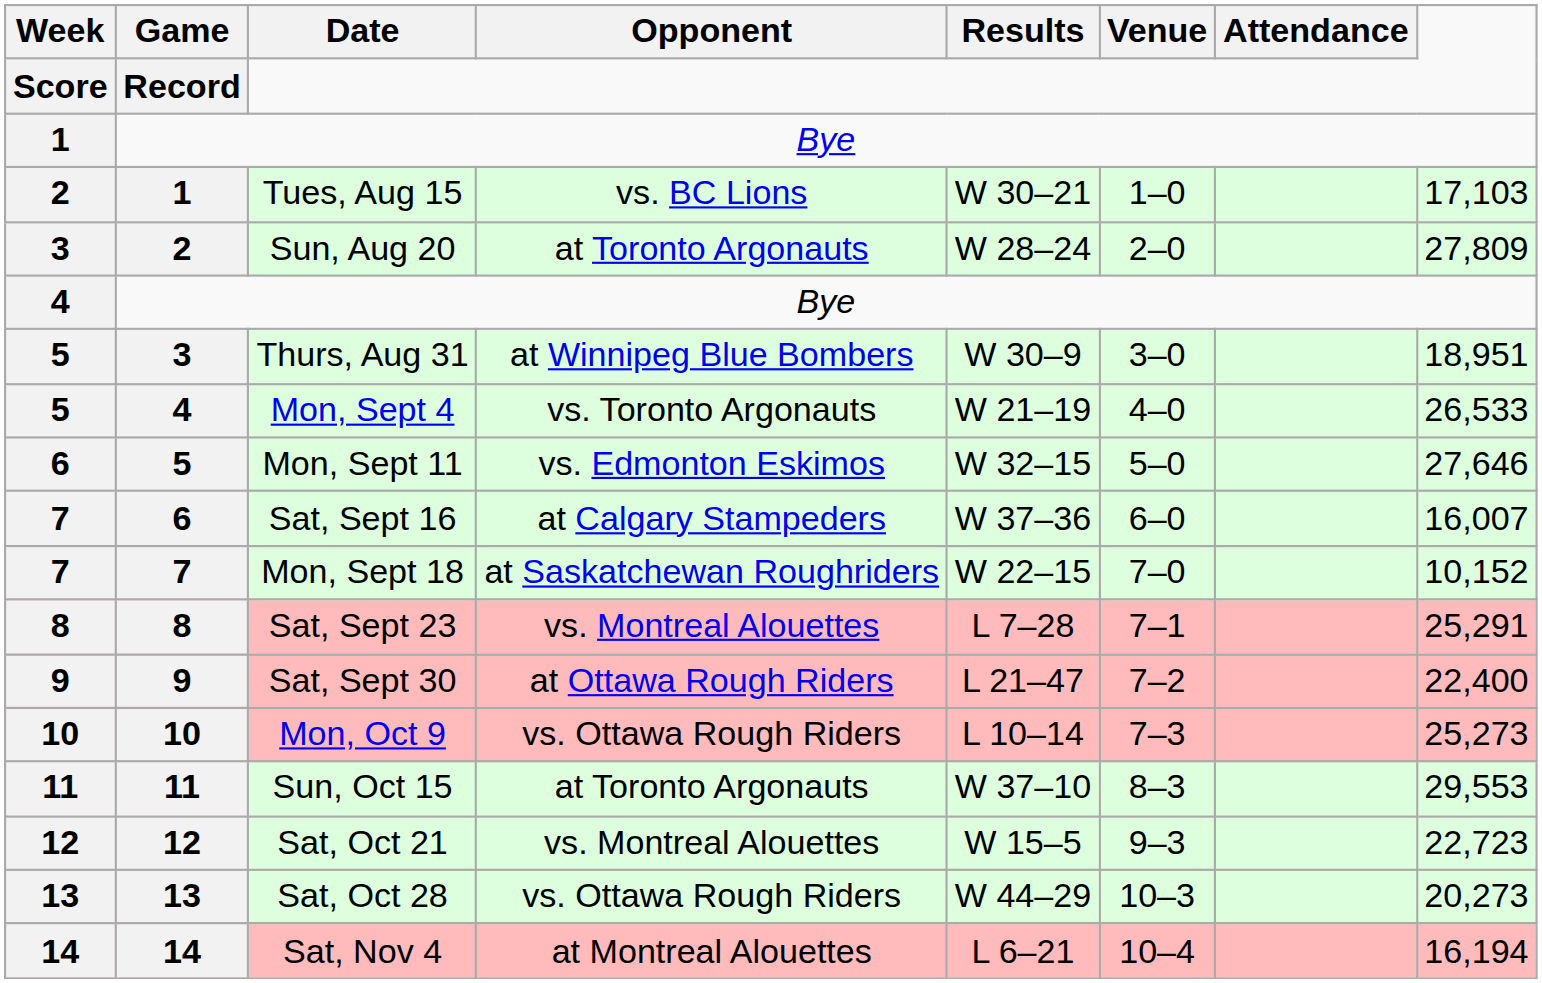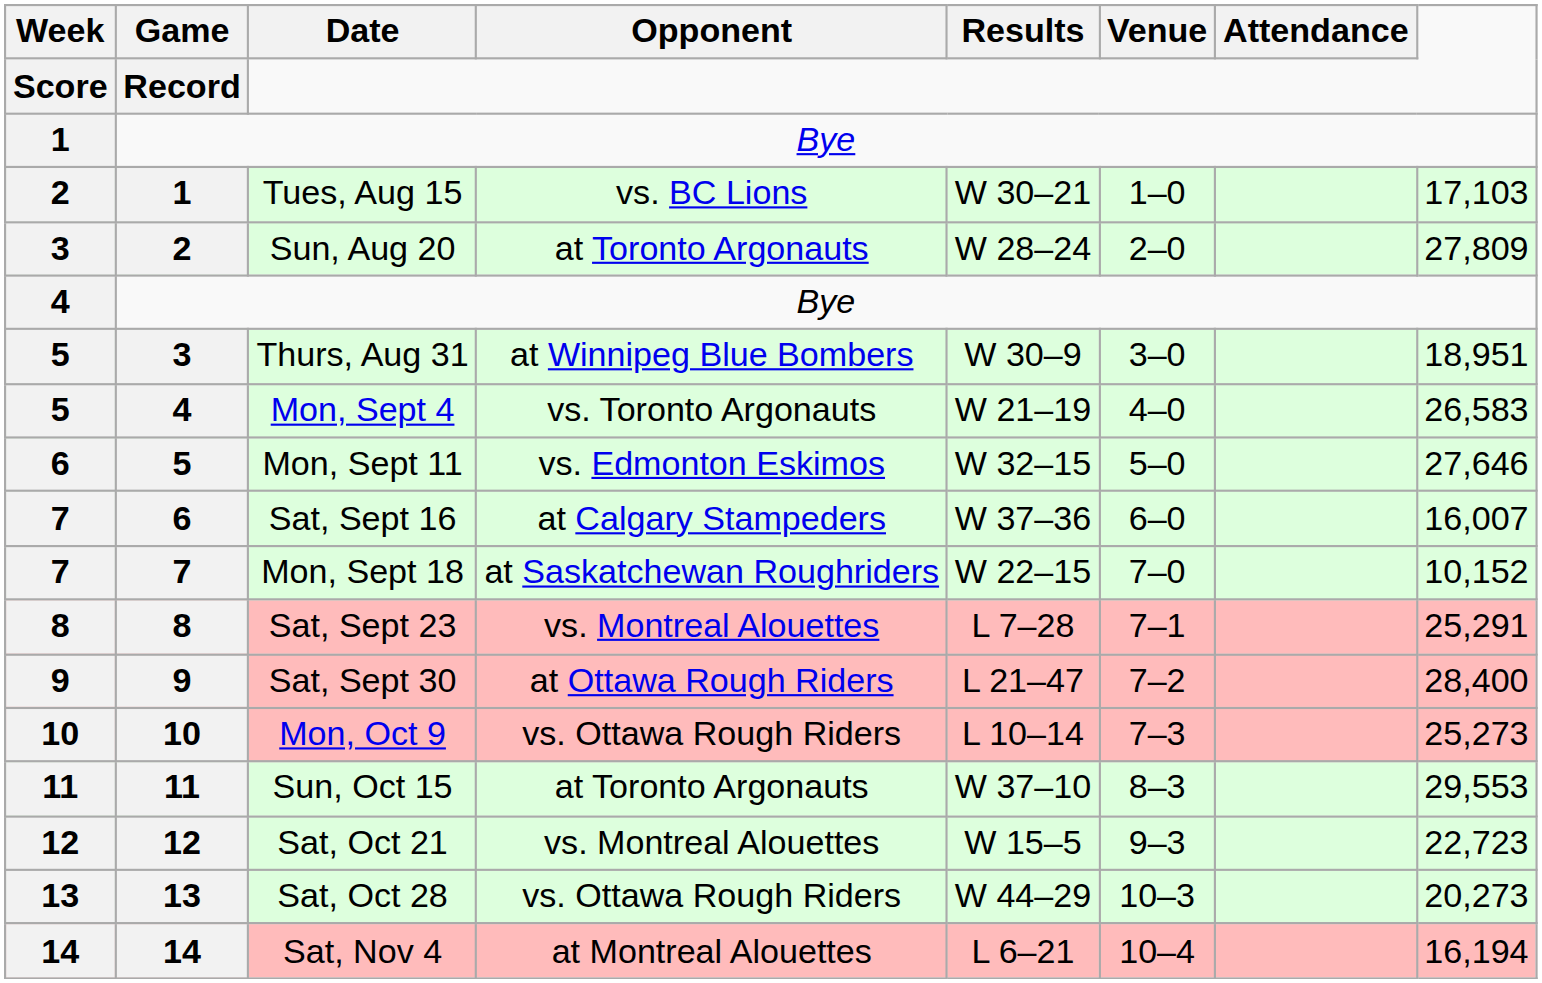(1476, 409) 26,533 -> (1476, 409) 26,583
(1476, 680) 22,400 -> (1476, 680) 28,400
